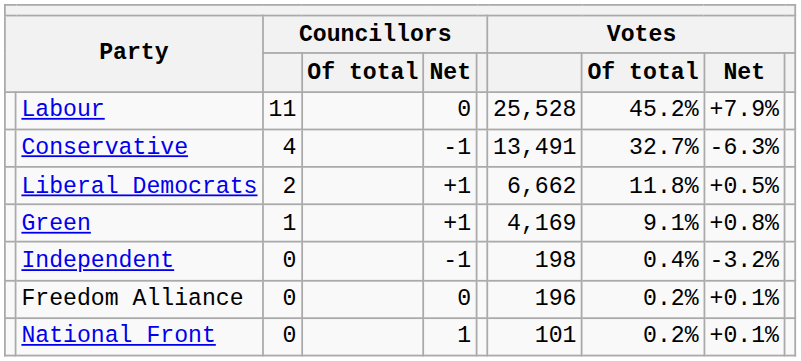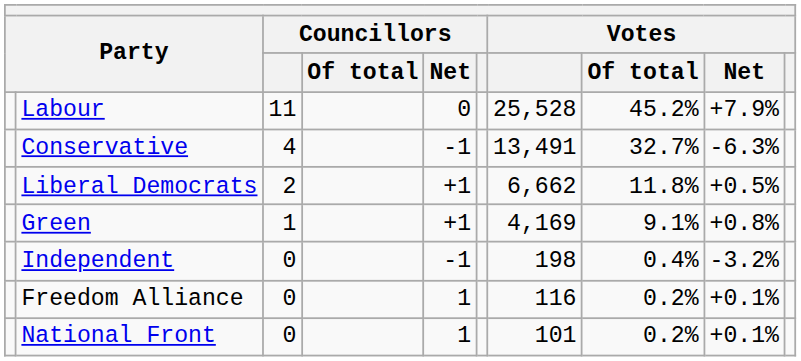(464, 299) 0 -> (464, 299) 1
(556, 299) 196 -> (556, 299) 116
